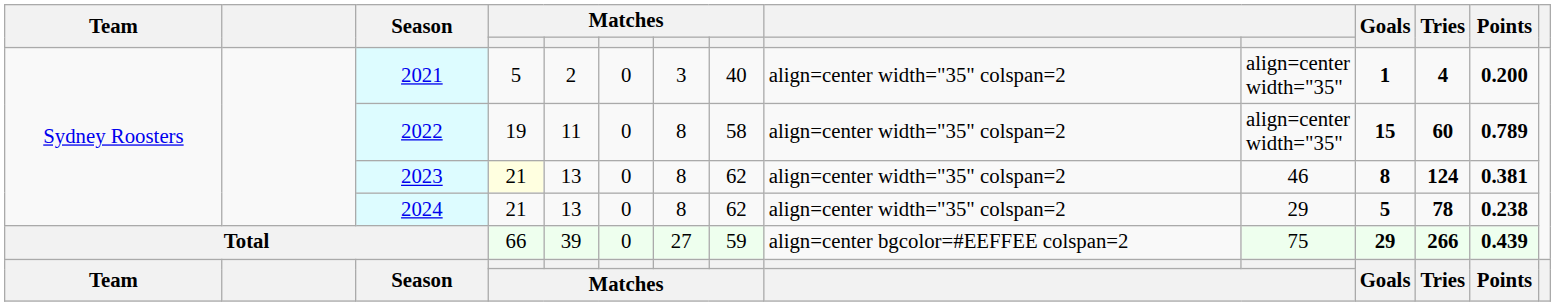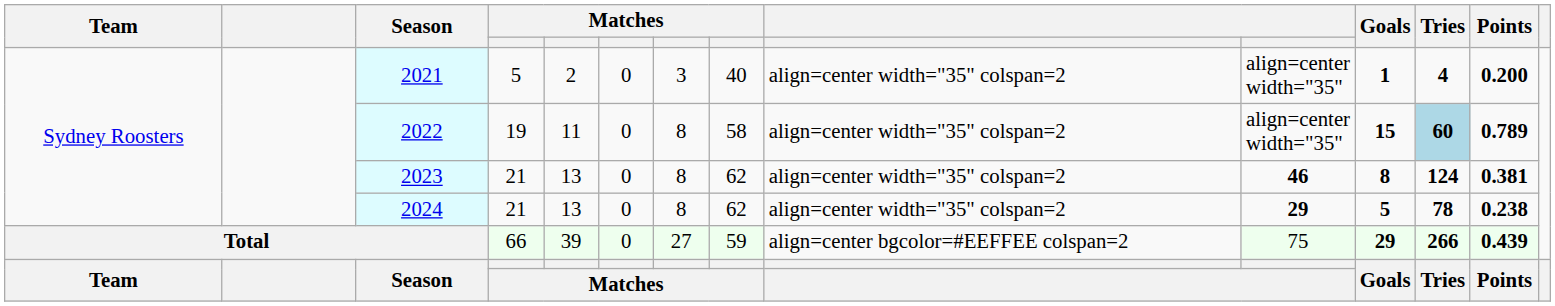(1443, 131) no background -> (1443, 131) lightblue background
(516, 176) lightyellow background -> (516, 176) no background
(1298, 176) normal -> (1298, 176) bold
(1298, 209) normal -> (1298, 209) bold
